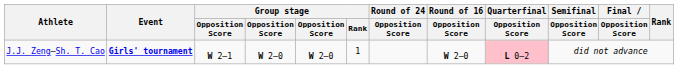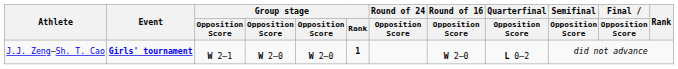(358, 52) normal -> (358, 52) bold
(517, 56) pink background -> (517, 56) no background
